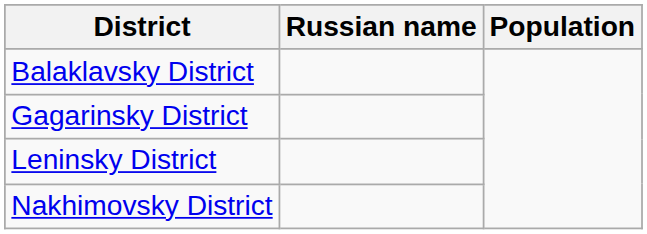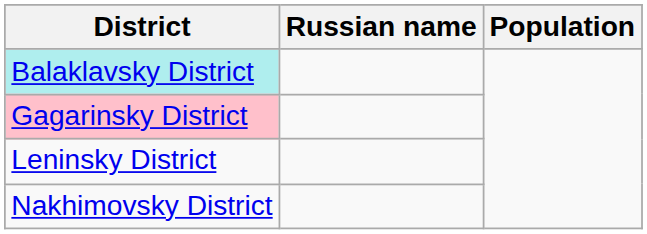(133, 71) no background -> (133, 71) paleturquoise background
(130, 116) no background -> (130, 116) pink background
